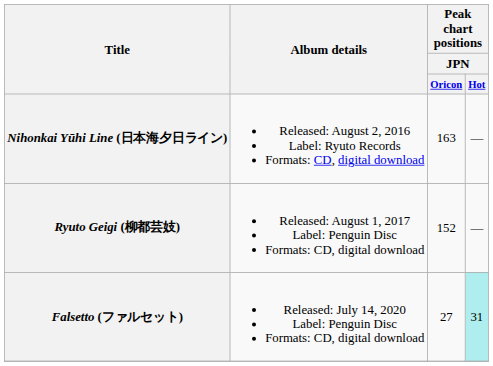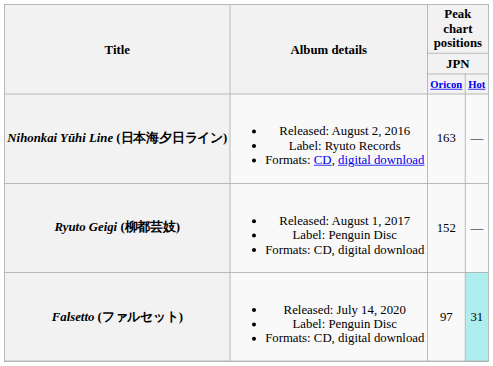(446, 316) 27 -> (446, 316) 97
